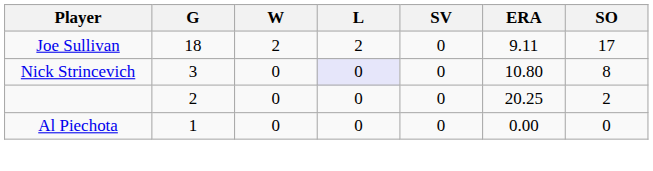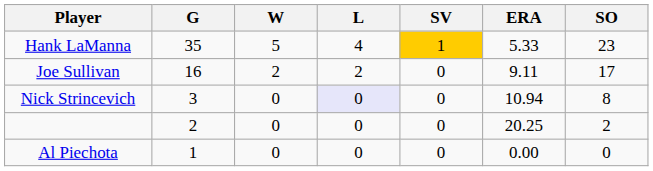+ row: (78, 44)
(193, 44) 18 -> (193, 71) 16
(524, 71) 10.80 -> (524, 98) 10.94
